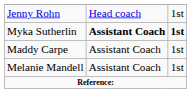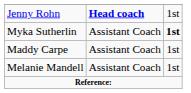(115, 13) normal -> (116, 13) bold
(127, 31) bold -> (125, 31) normal
